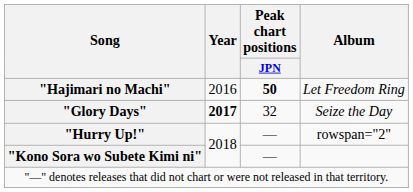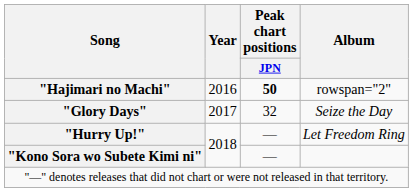(354, 89) Let Freedom Ring -> (354, 89) rowspan="2"
(223, 111) bold -> (223, 111) normal
(354, 134) rowspan="2" -> (354, 134) Let Freedom Ring
